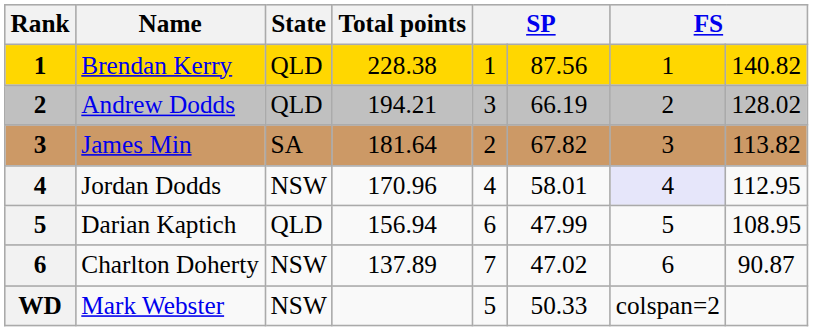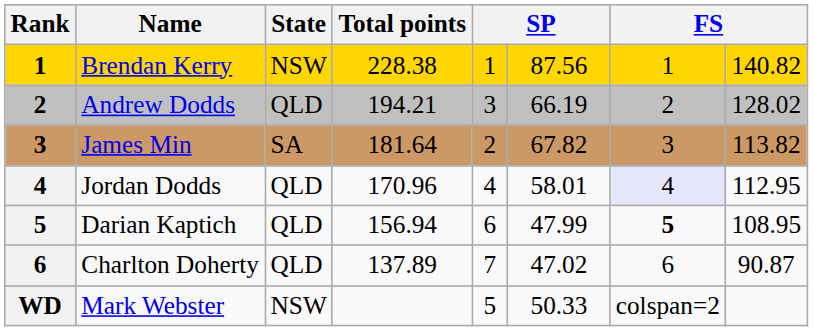(297, 64) QLD -> (299, 64) NSW
(299, 184) NSW -> (297, 184) QLD
(668, 225) normal -> (668, 225) bold
(299, 265) NSW -> (297, 265) QLD
